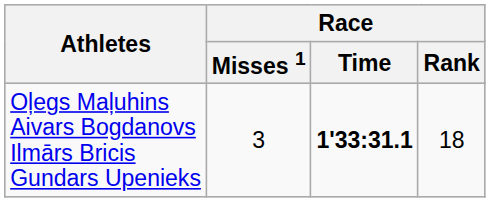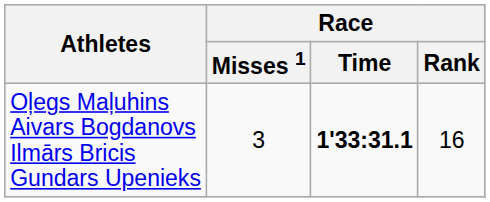(452, 141) 18 -> (452, 141) 16
